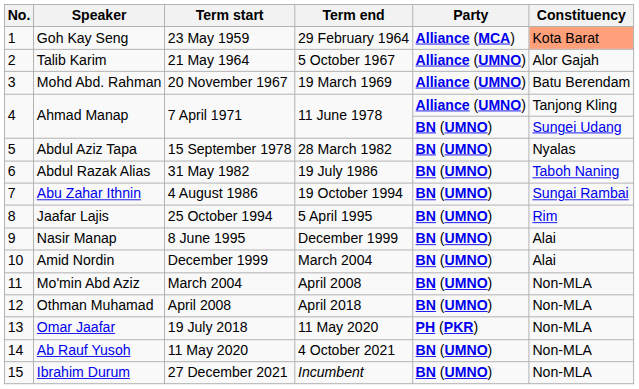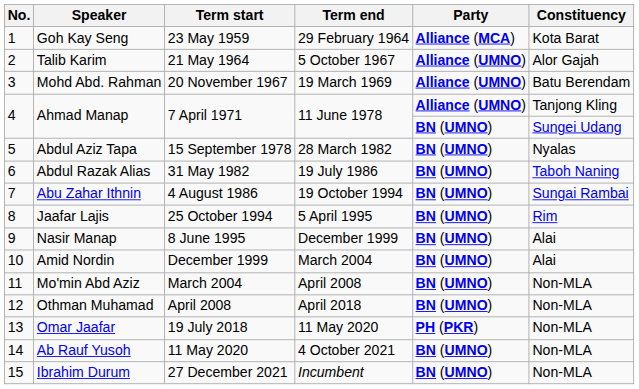(566, 37) lightsalmon background -> (566, 37) no background
